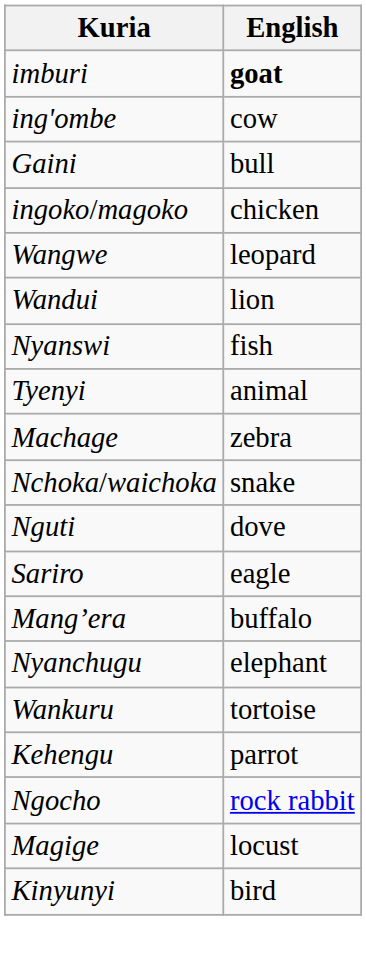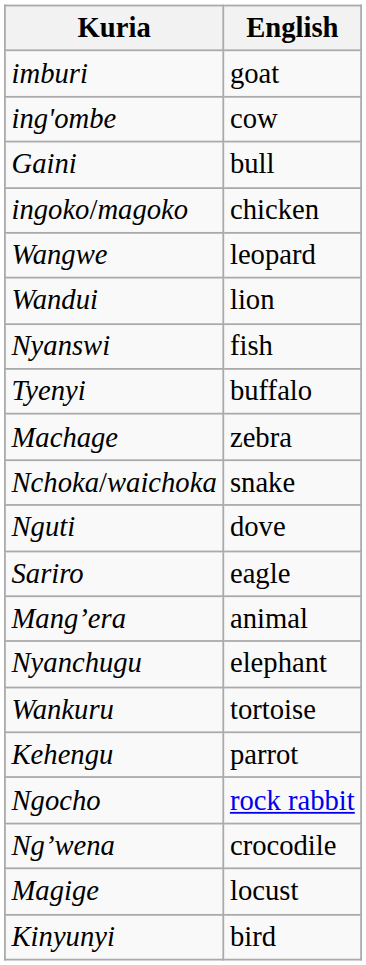(256, 73) bold -> (255, 73) normal
(269, 391) animal -> (271, 391) buffalo
(271, 618) buffalo -> (269, 618) animal
+ row: (63, 845)
